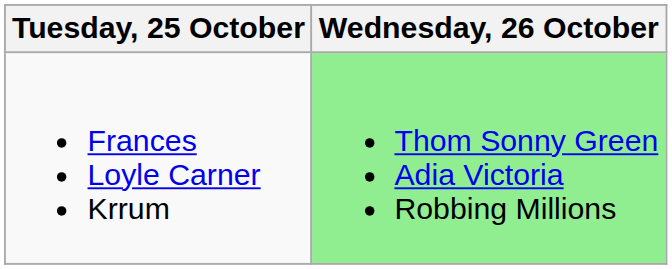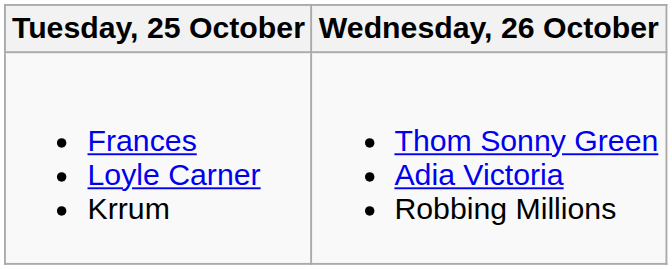(489, 175) lightgreen background -> (489, 175) no background
